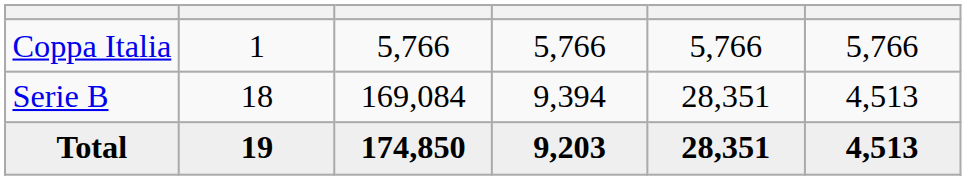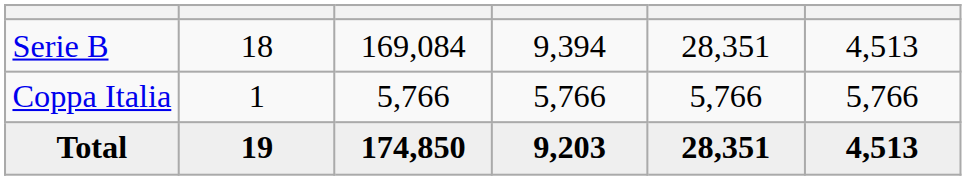rows swapped: (60, 96) <-> (92, 45)
